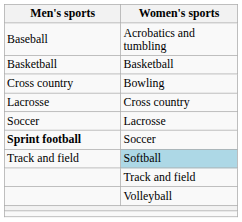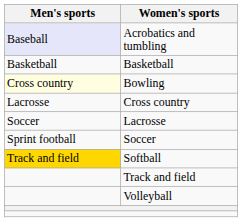(27, 39) no background -> (27, 39) lavender background
(40, 83) no background -> (40, 83) lightyellow background
(44, 139) bold -> (41, 139) normal
(43, 158) no background -> (43, 158) gold background
(142, 158) lightblue background -> (142, 158) no background
